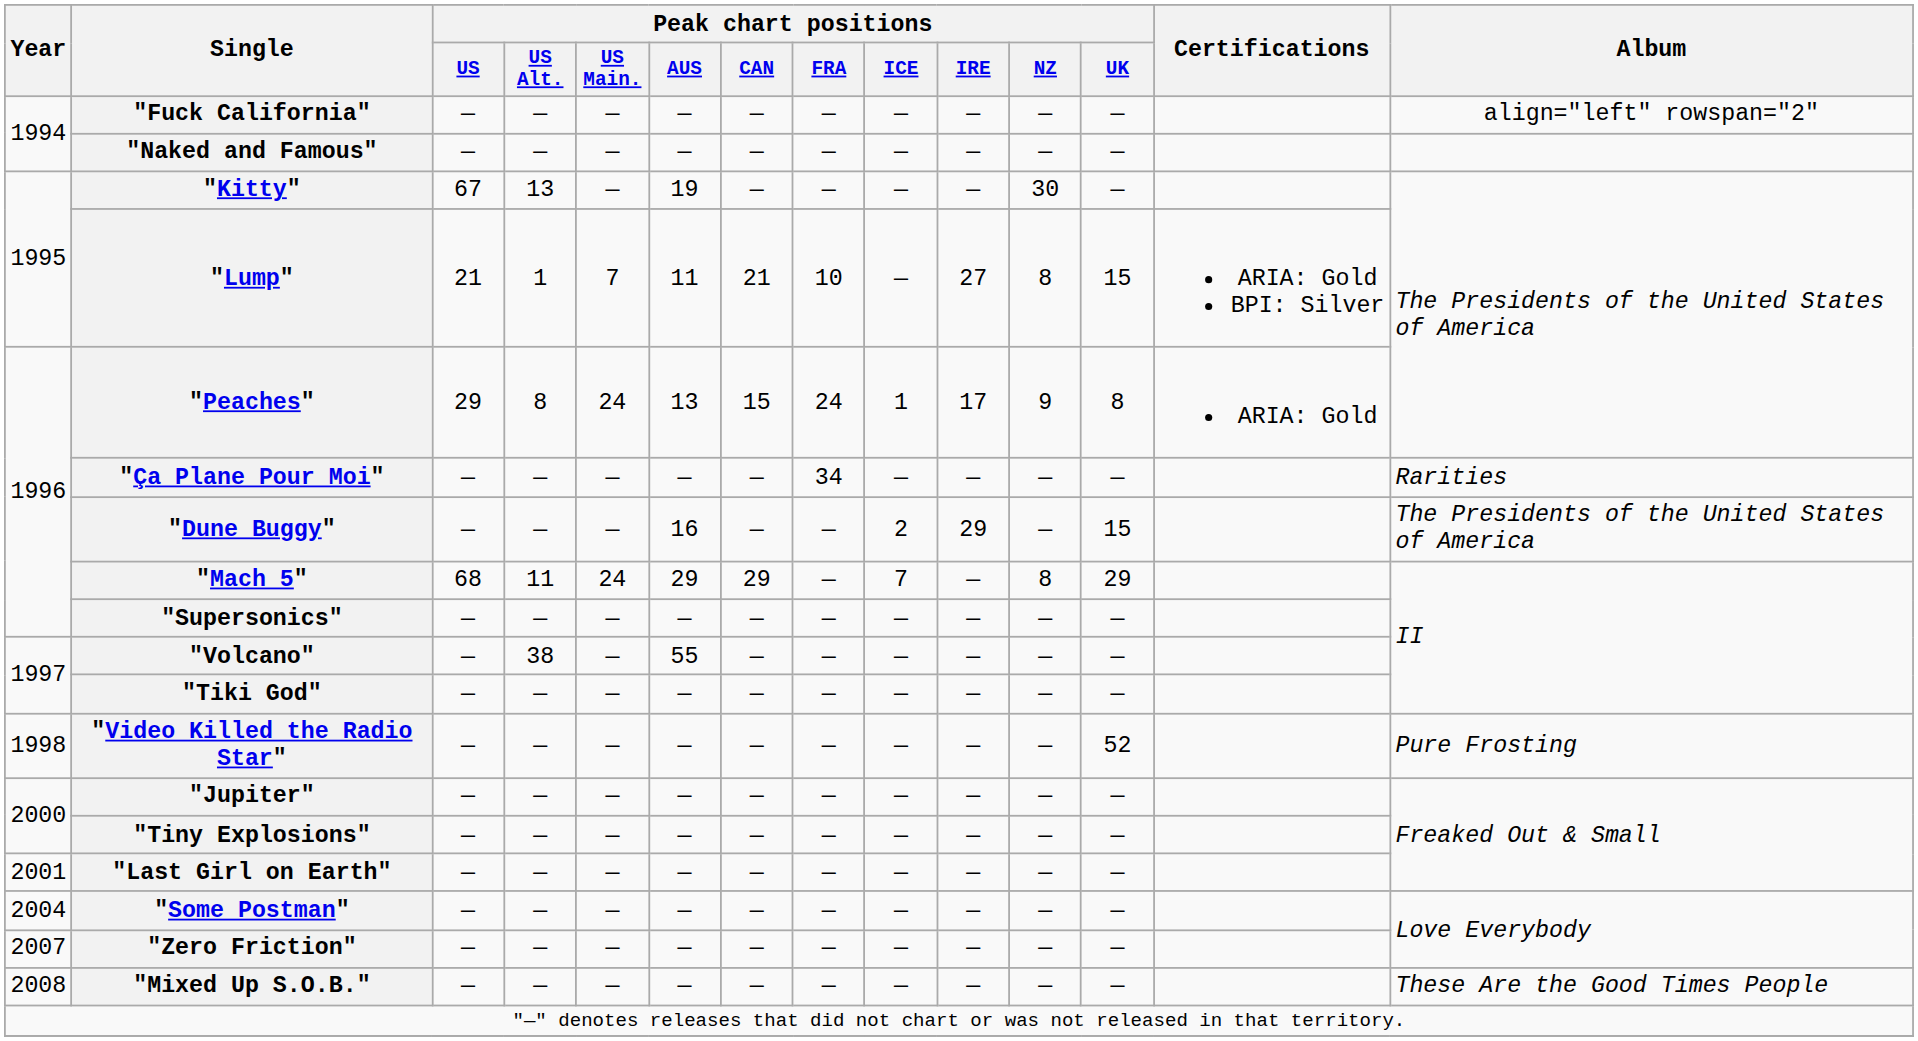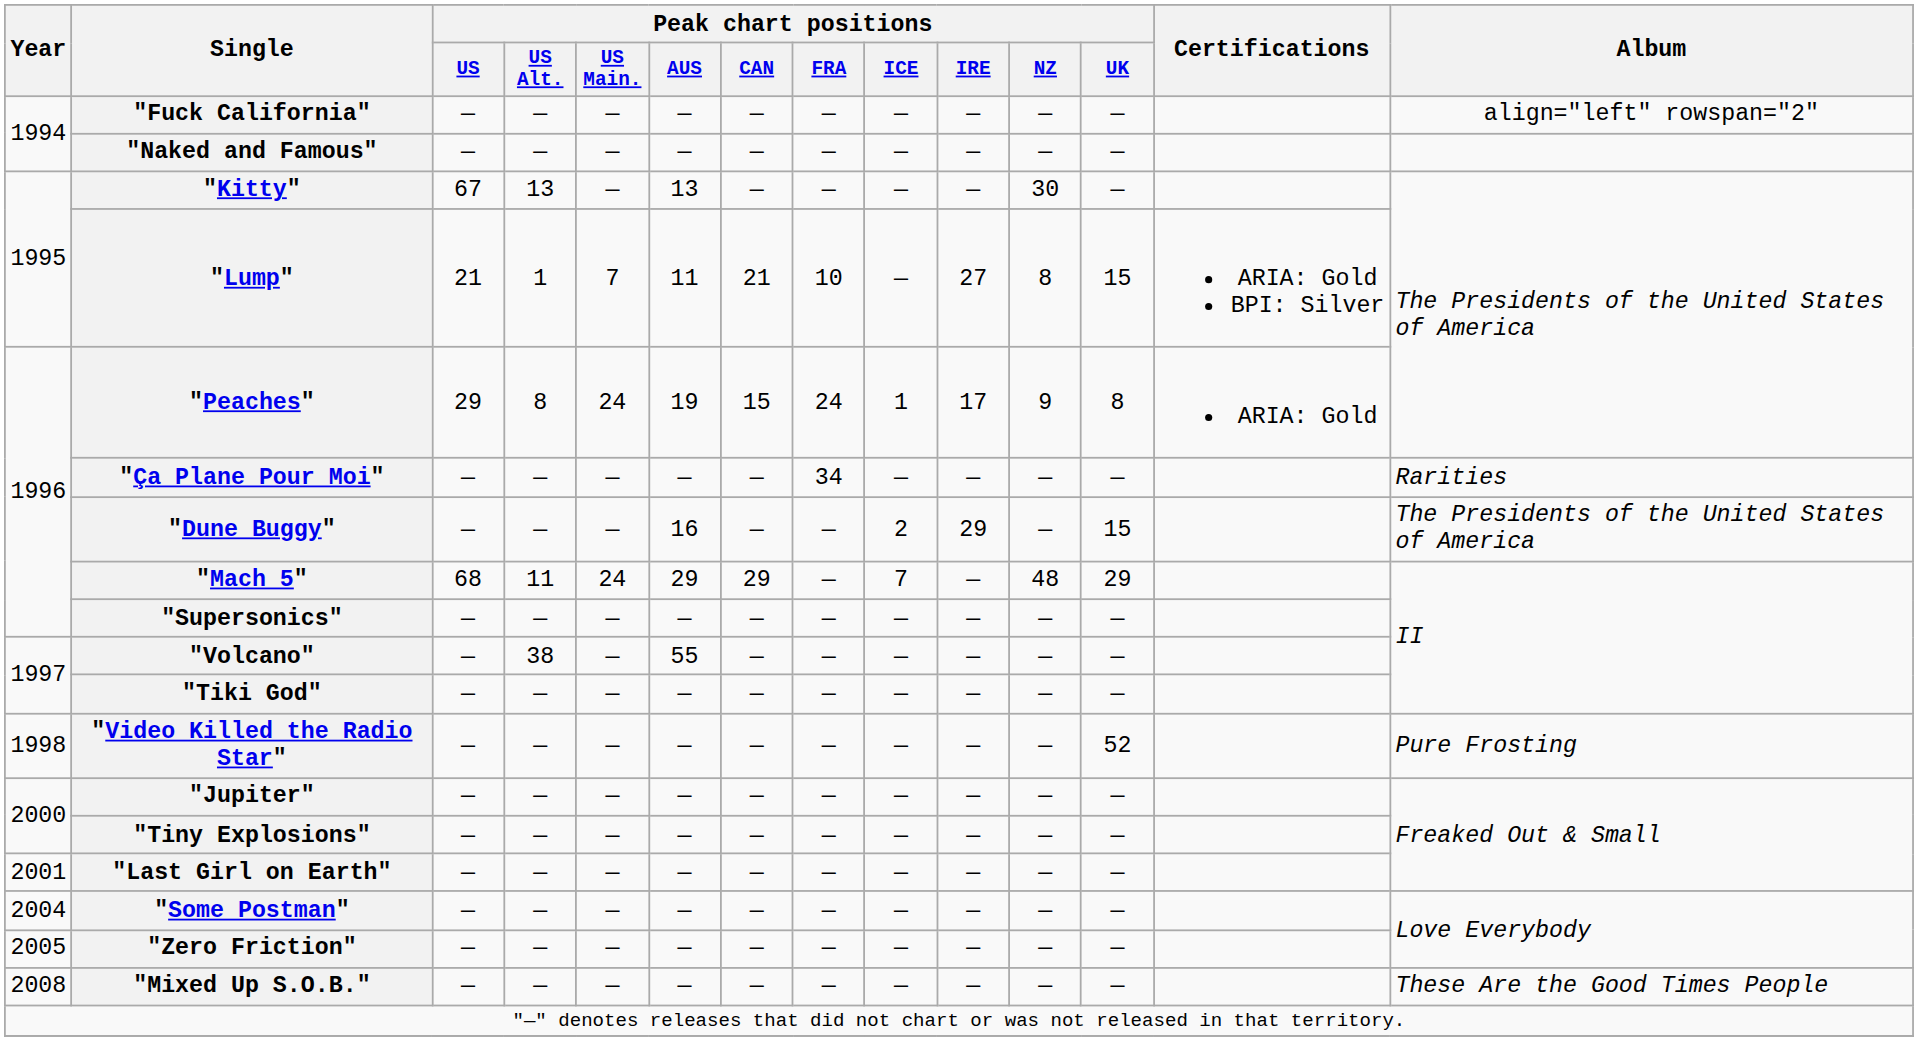(685, 190) 19 -> (685, 190) 13
(685, 403) 13 -> (685, 403) 19
(1045, 580) 8 -> (1045, 580) 48
(38, 948) 2007 -> (38, 948) 2005
